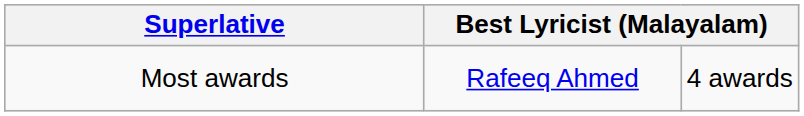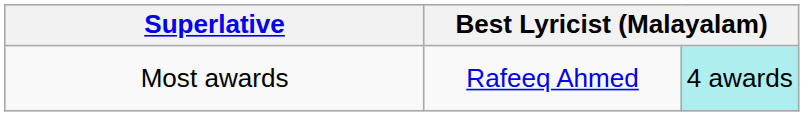(740, 78) no background -> (740, 78) paleturquoise background
